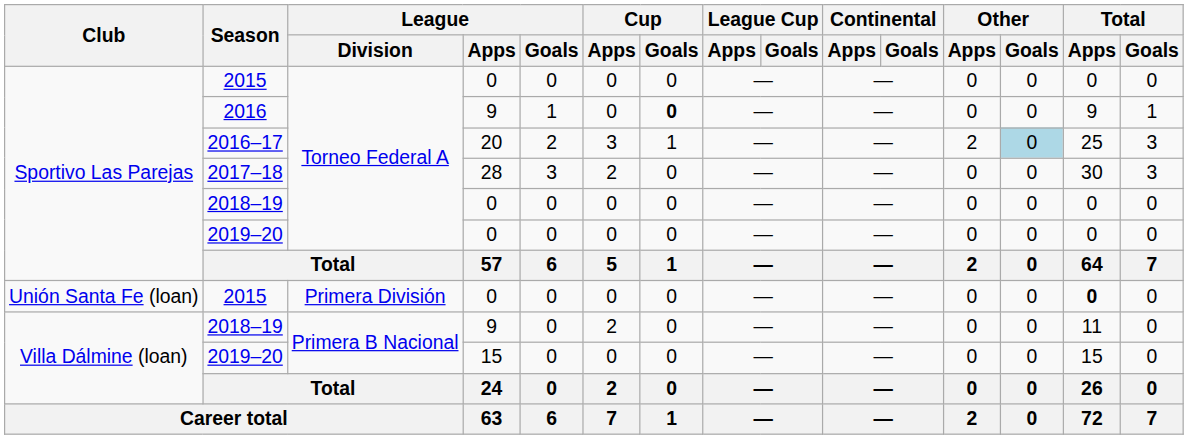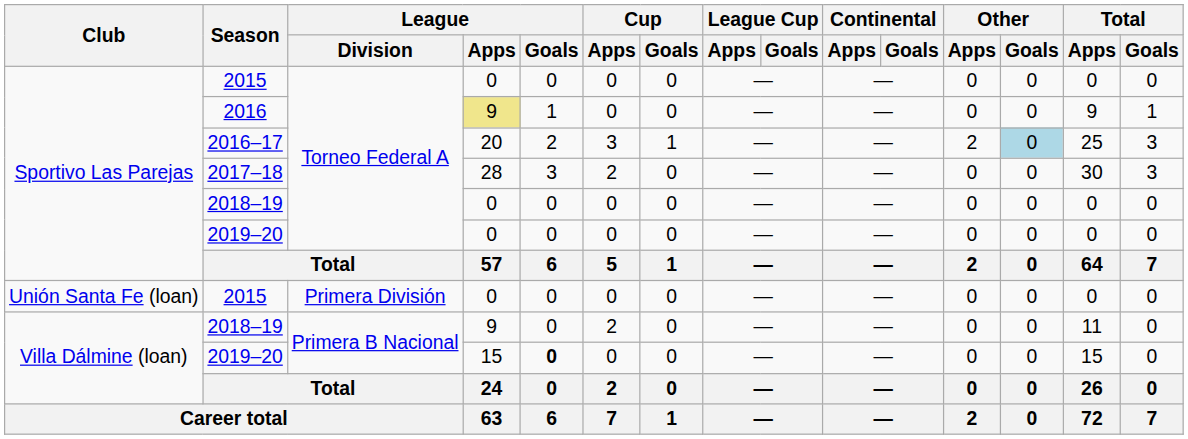(492, 111) no background -> (492, 111) khaki background
(672, 111) bold -> (672, 111) normal
(1092, 296) bold -> (1092, 296) normal
(552, 357) normal -> (552, 357) bold
